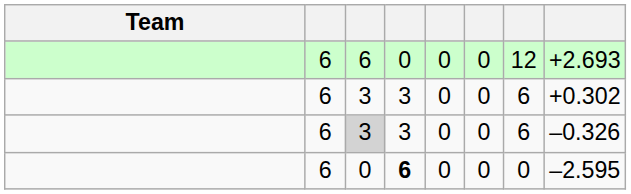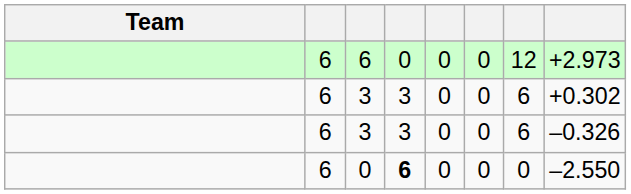(585, 59) +2.693 -> (585, 59) +2.973
(365, 133) lightgrey background -> (365, 133) no background
(585, 170) –2.595 -> (585, 170) –2.550
